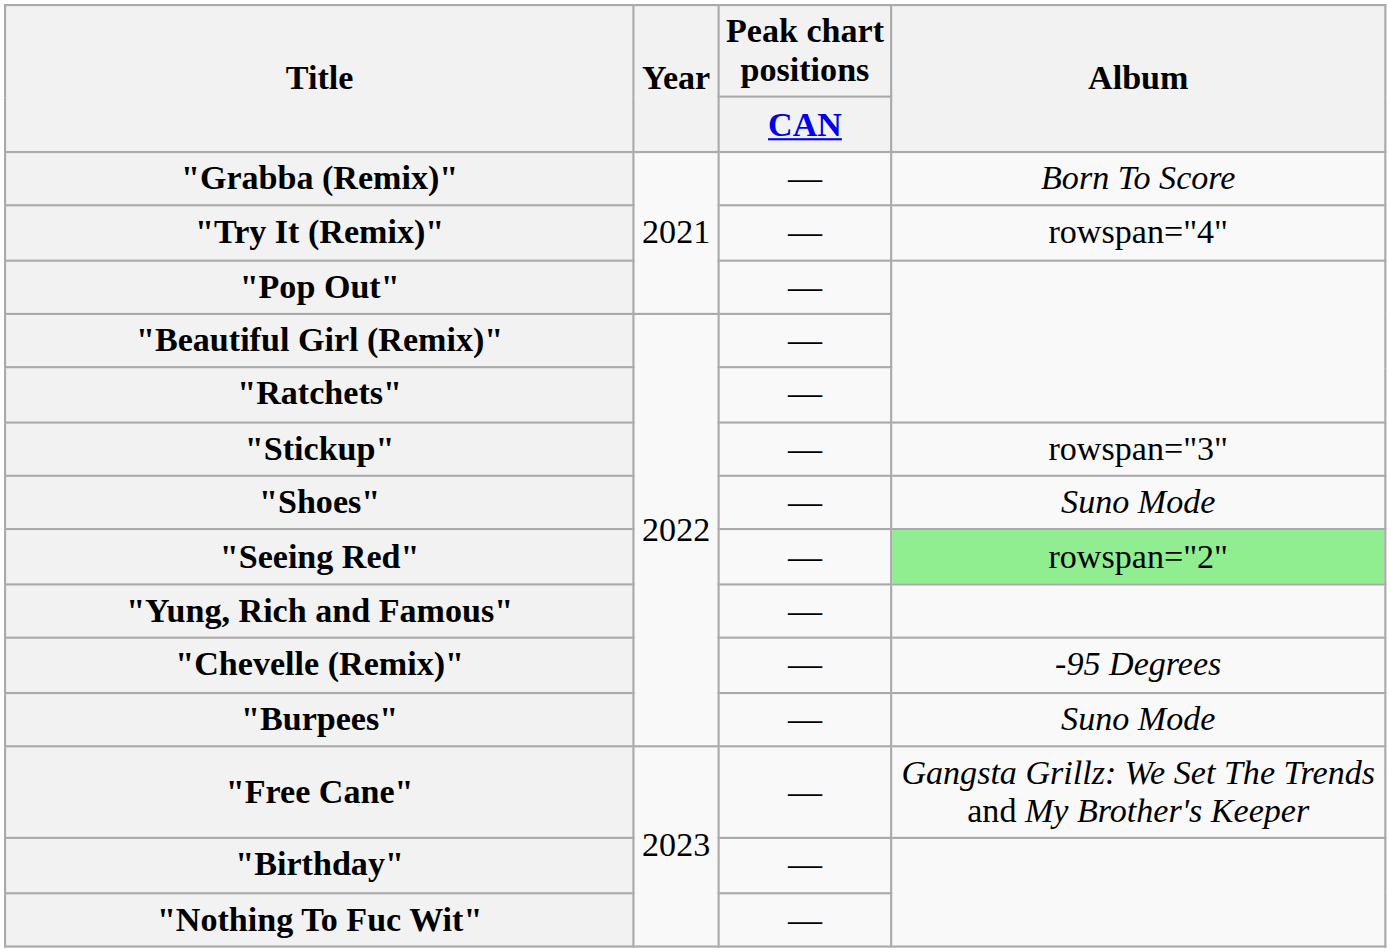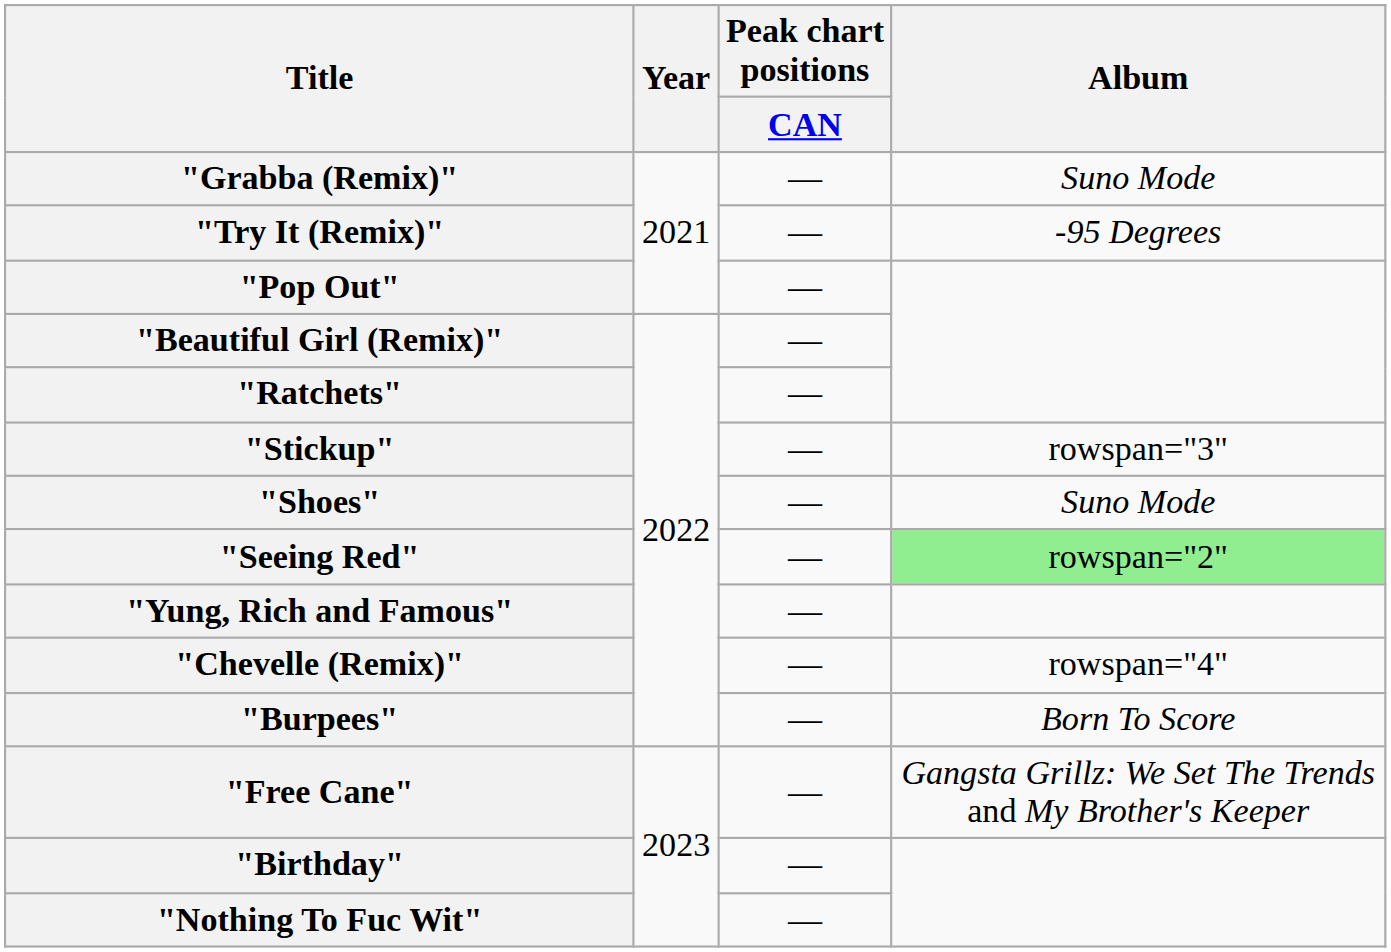(1138, 177) Born To Score -> (1138, 177) Suno Mode
(1138, 232) rowspan="4" -> (1138, 232) -95 Degrees
(1138, 664) -95 Degrees -> (1138, 664) rowspan="4"
(1138, 718) Suno Mode -> (1138, 718) Born To Score
